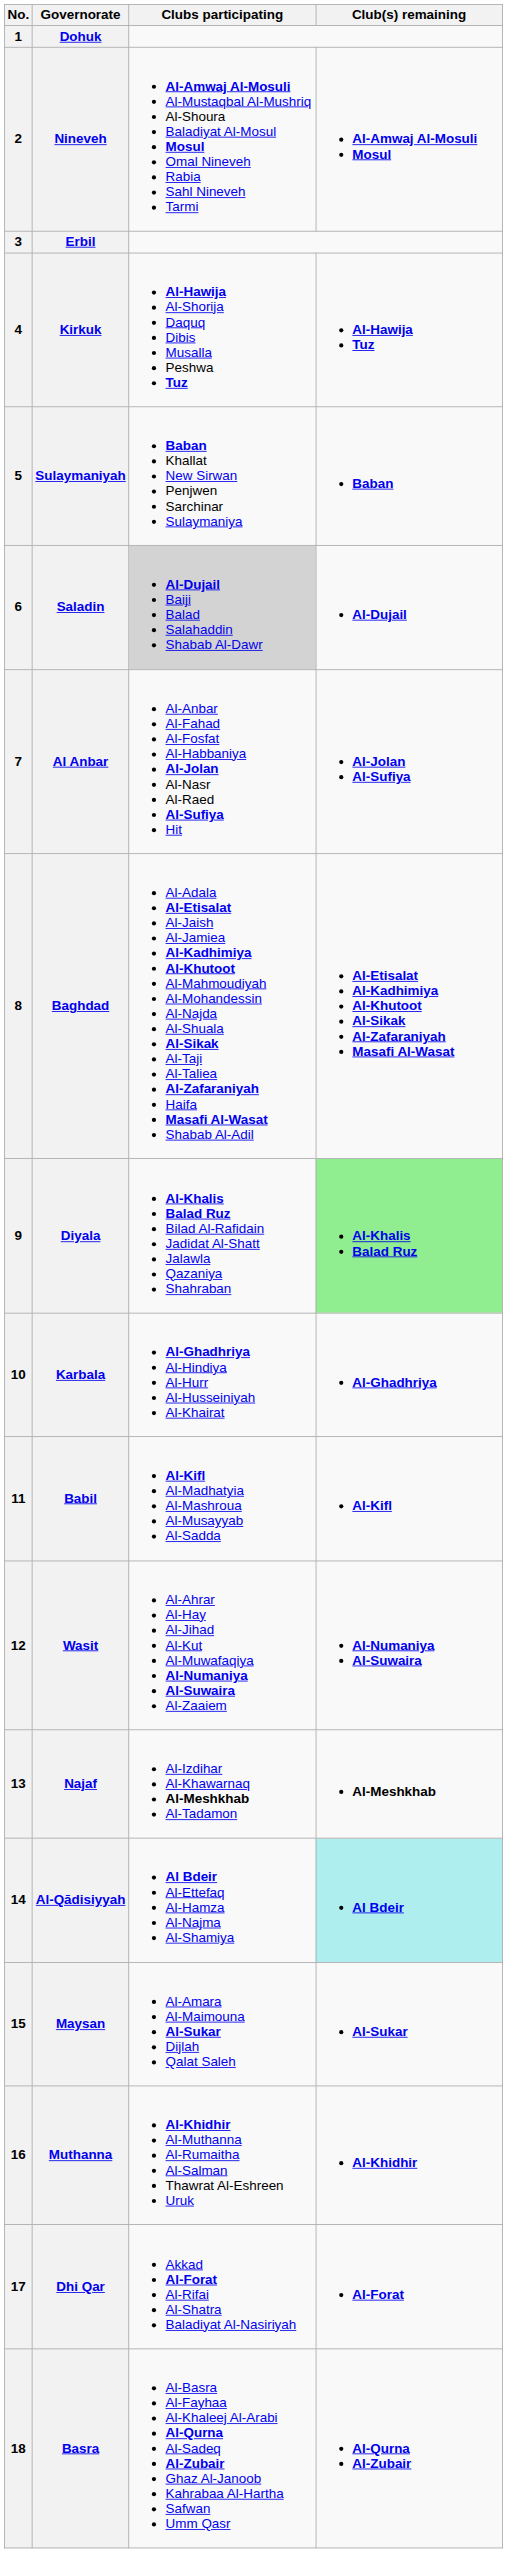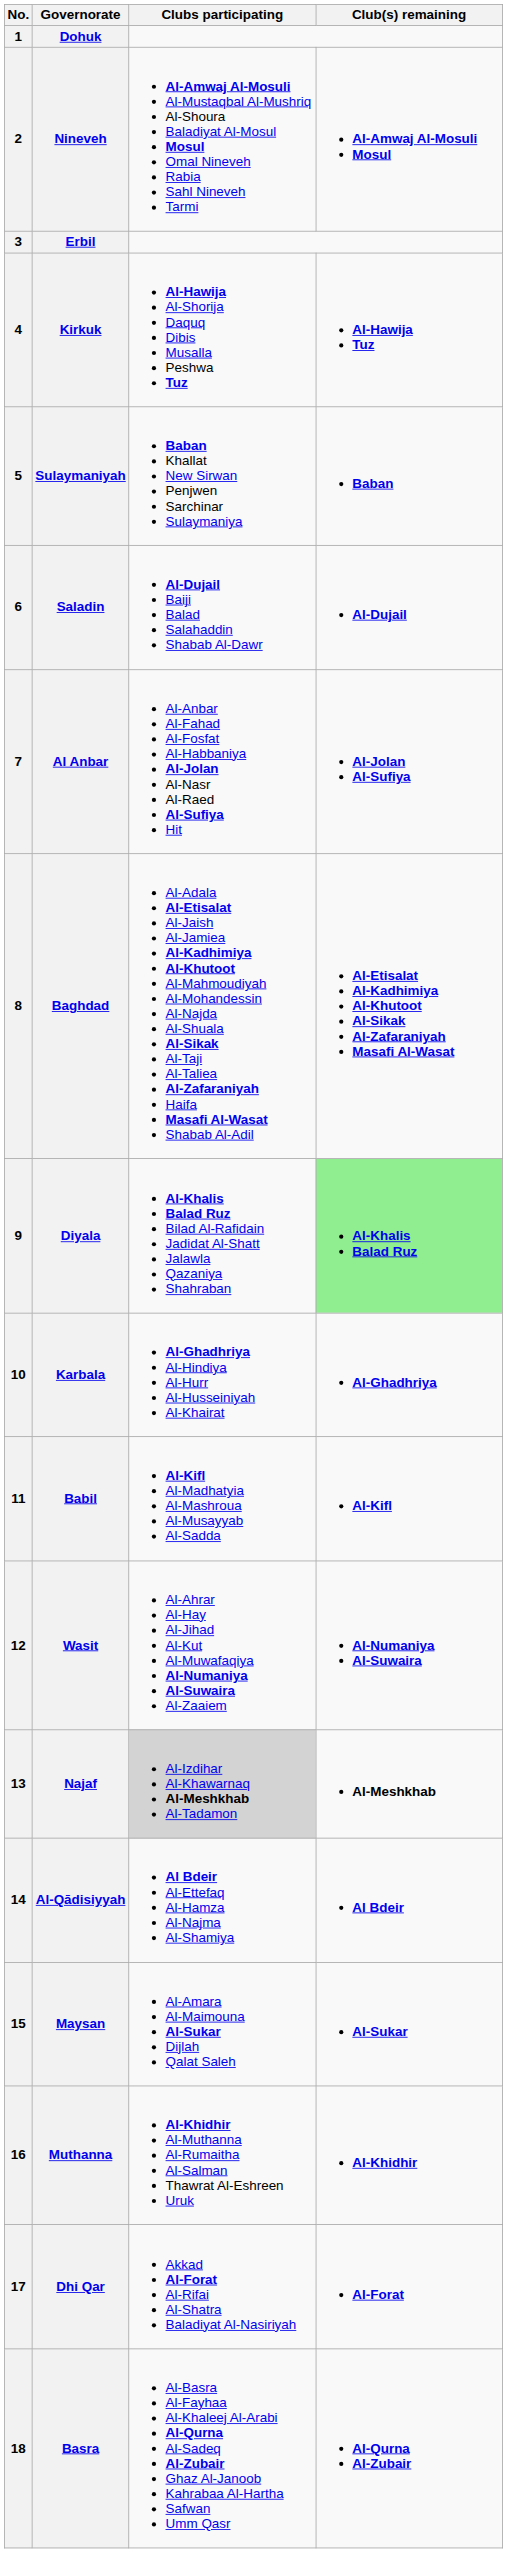(222, 615) lightgrey background -> (222, 615) no background
(222, 1792) no background -> (222, 1792) lightgrey background
(409, 1908) paleturquoise background -> (409, 1908) no background
